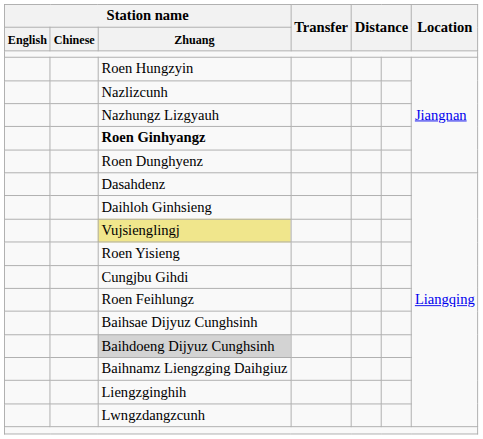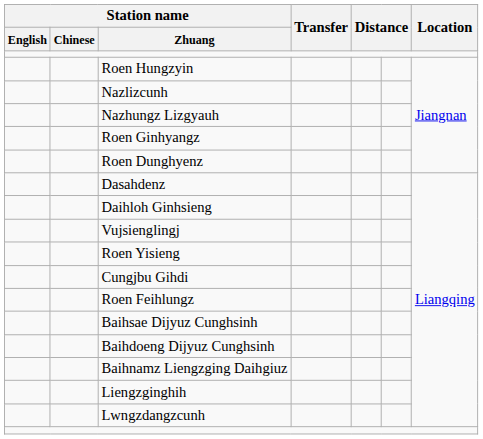(153, 138) bold -> (151, 138) normal
(141, 230) khaki background -> (141, 230) no background
(188, 346) lightgrey background -> (188, 346) no background
